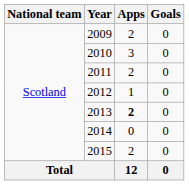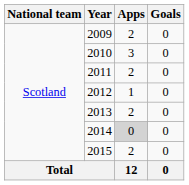(131, 111) bold -> (131, 111) normal
(131, 131) no background -> (131, 131) lightgrey background
